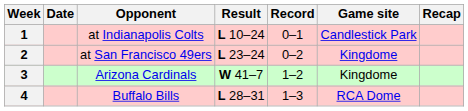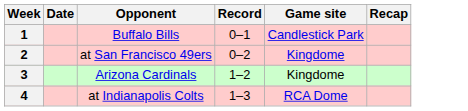- column: (241, 14)
(146, 34) at Indianapolis Colts -> (146, 34) Buffalo Bills
(146, 95) Buffalo Bills -> (146, 95) at Indianapolis Colts
